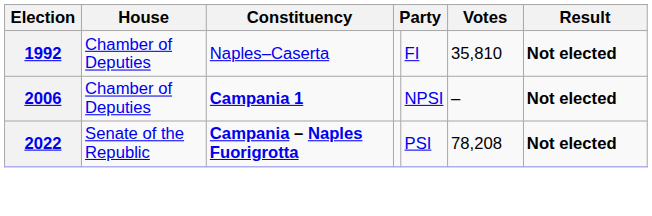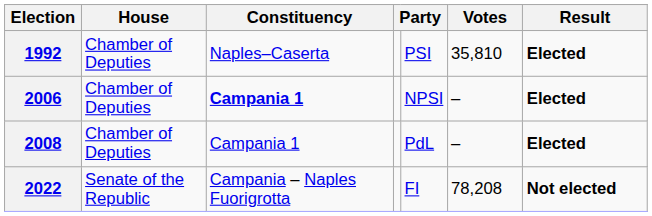(412, 53) FI -> (418, 53) PSI
(572, 53) Not elected -> (556, 53) Elected
(572, 98) Not elected -> (556, 98) Elected
+ row: (43, 143)
(286, 143) bold -> (283, 188) normal
(418, 143) PSI -> (412, 188) FI
